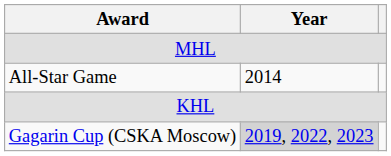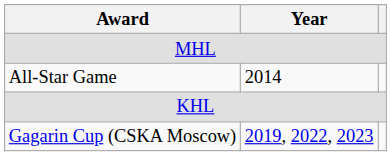(309, 135) lightgrey background -> (309, 135) no background
